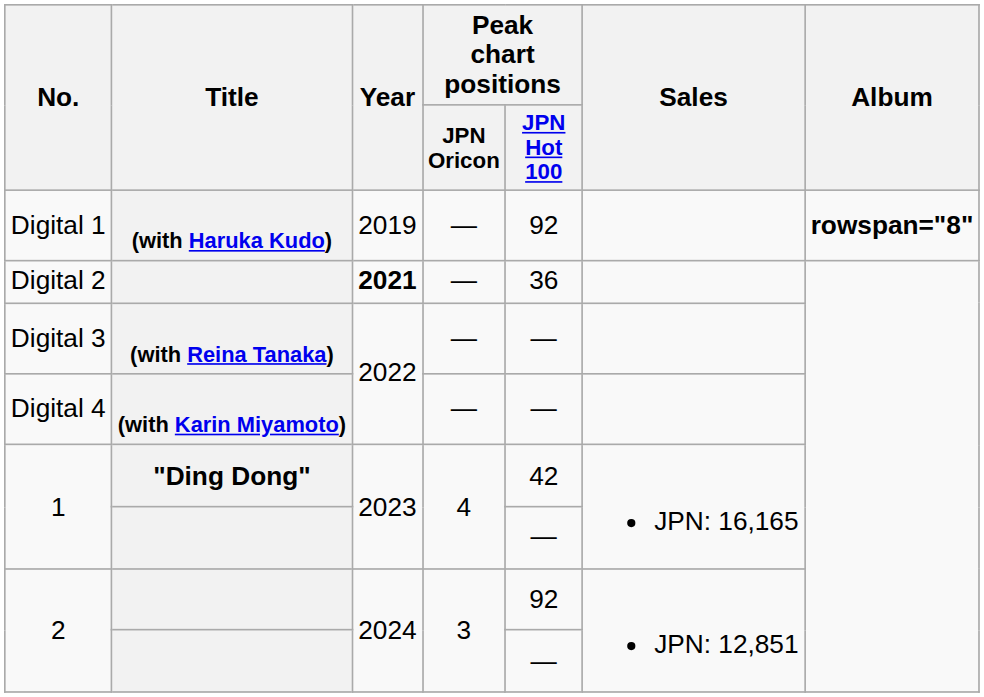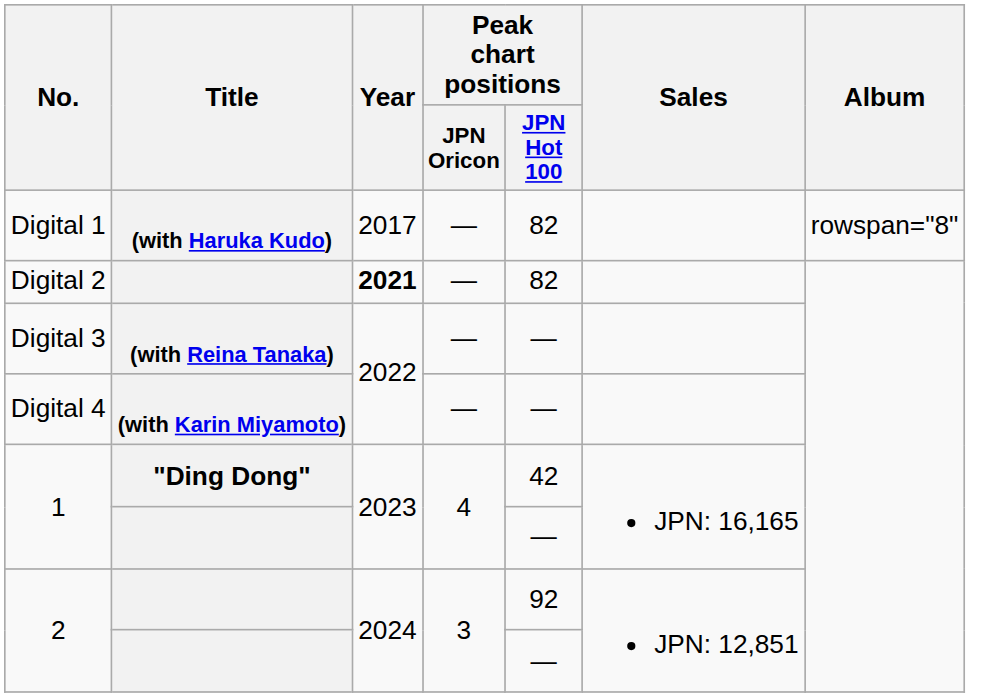(387, 225) 2019 -> (387, 225) 2017
(544, 225) 92 -> (544, 225) 82
(892, 225) bold -> (885, 225) normal
(544, 281) 36 -> (544, 281) 82
